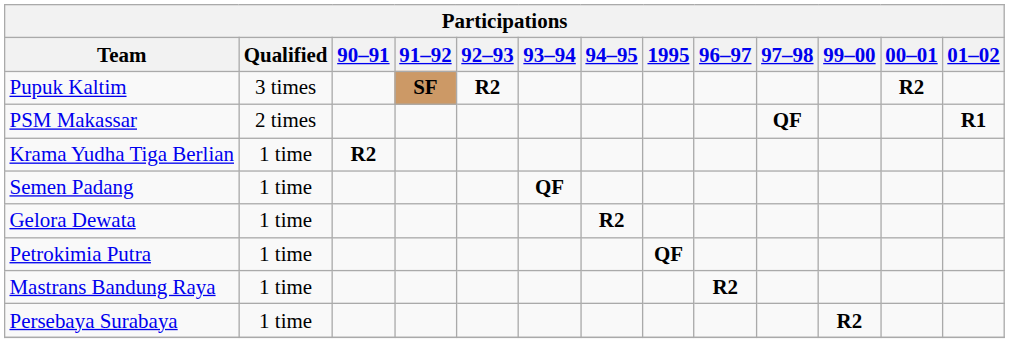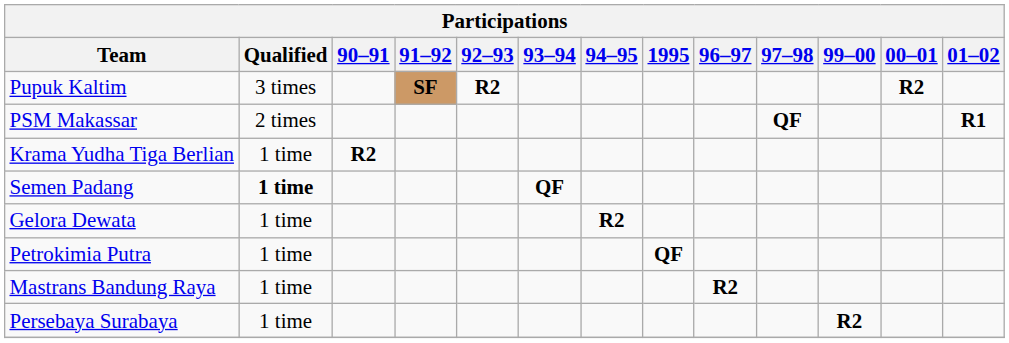(286, 187) normal -> (286, 187) bold
